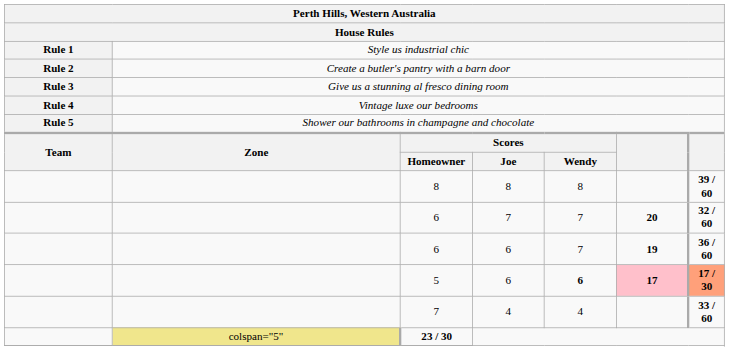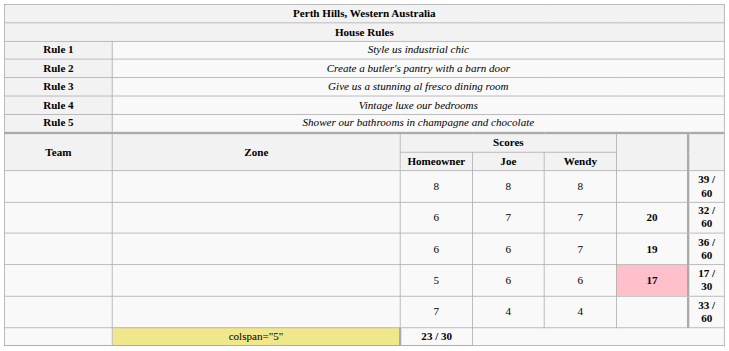(580, 280) bold -> (580, 280) normal
(707, 280) lightsalmon background -> (707, 280) no background
